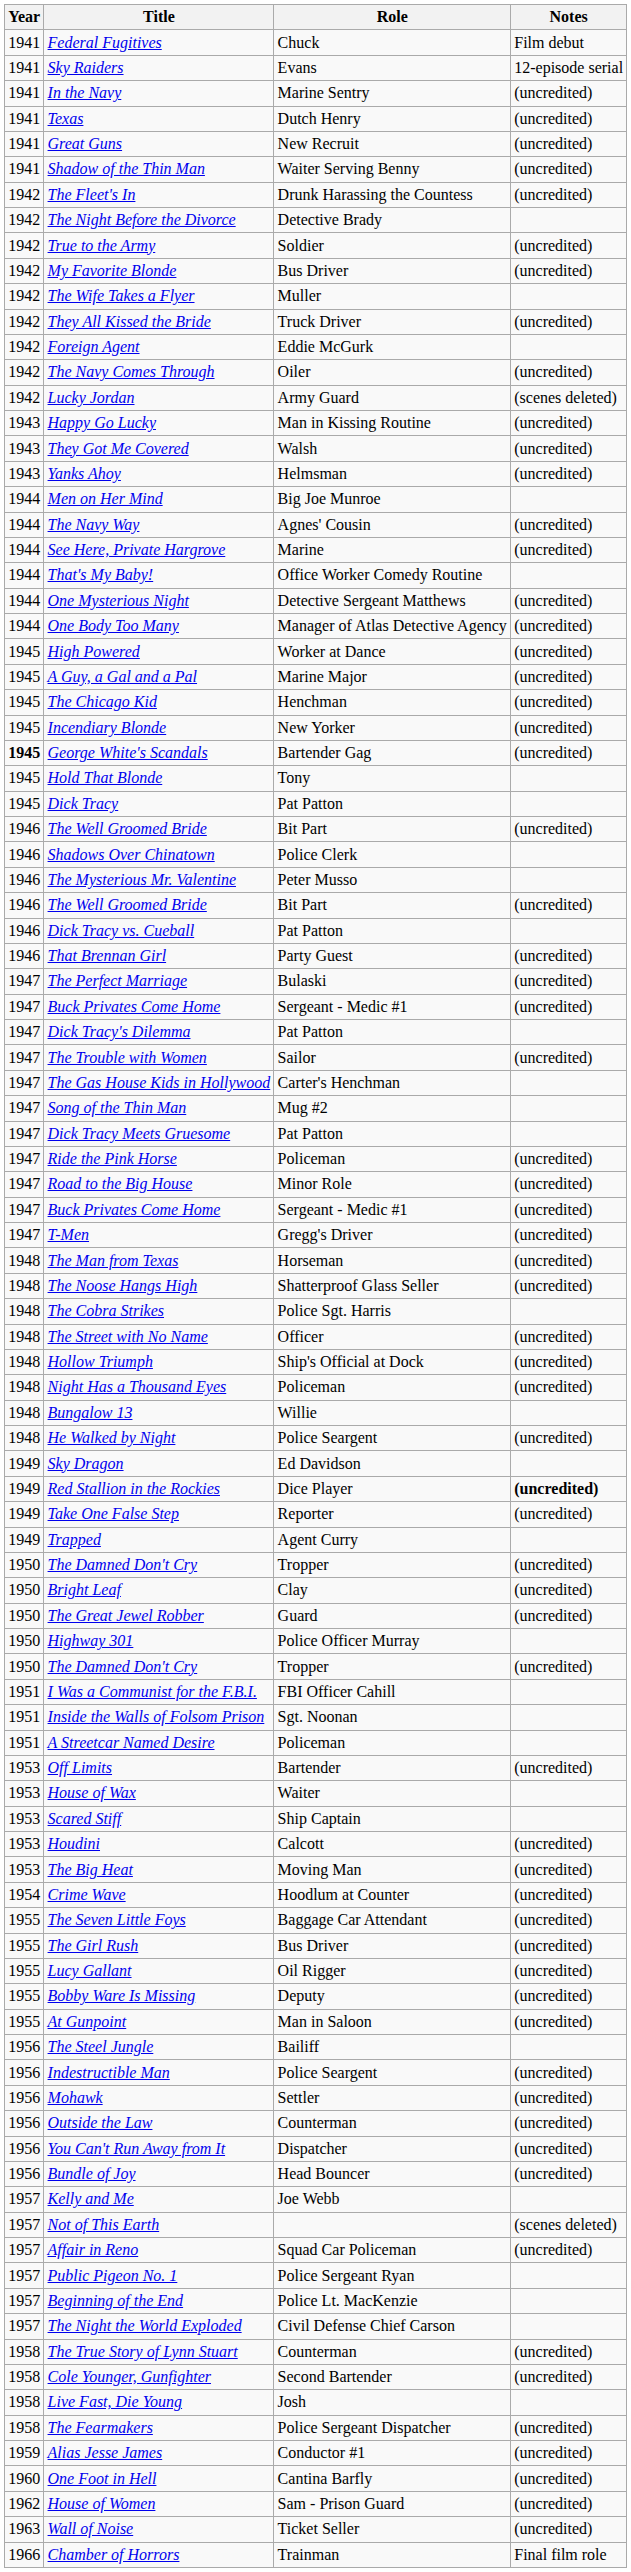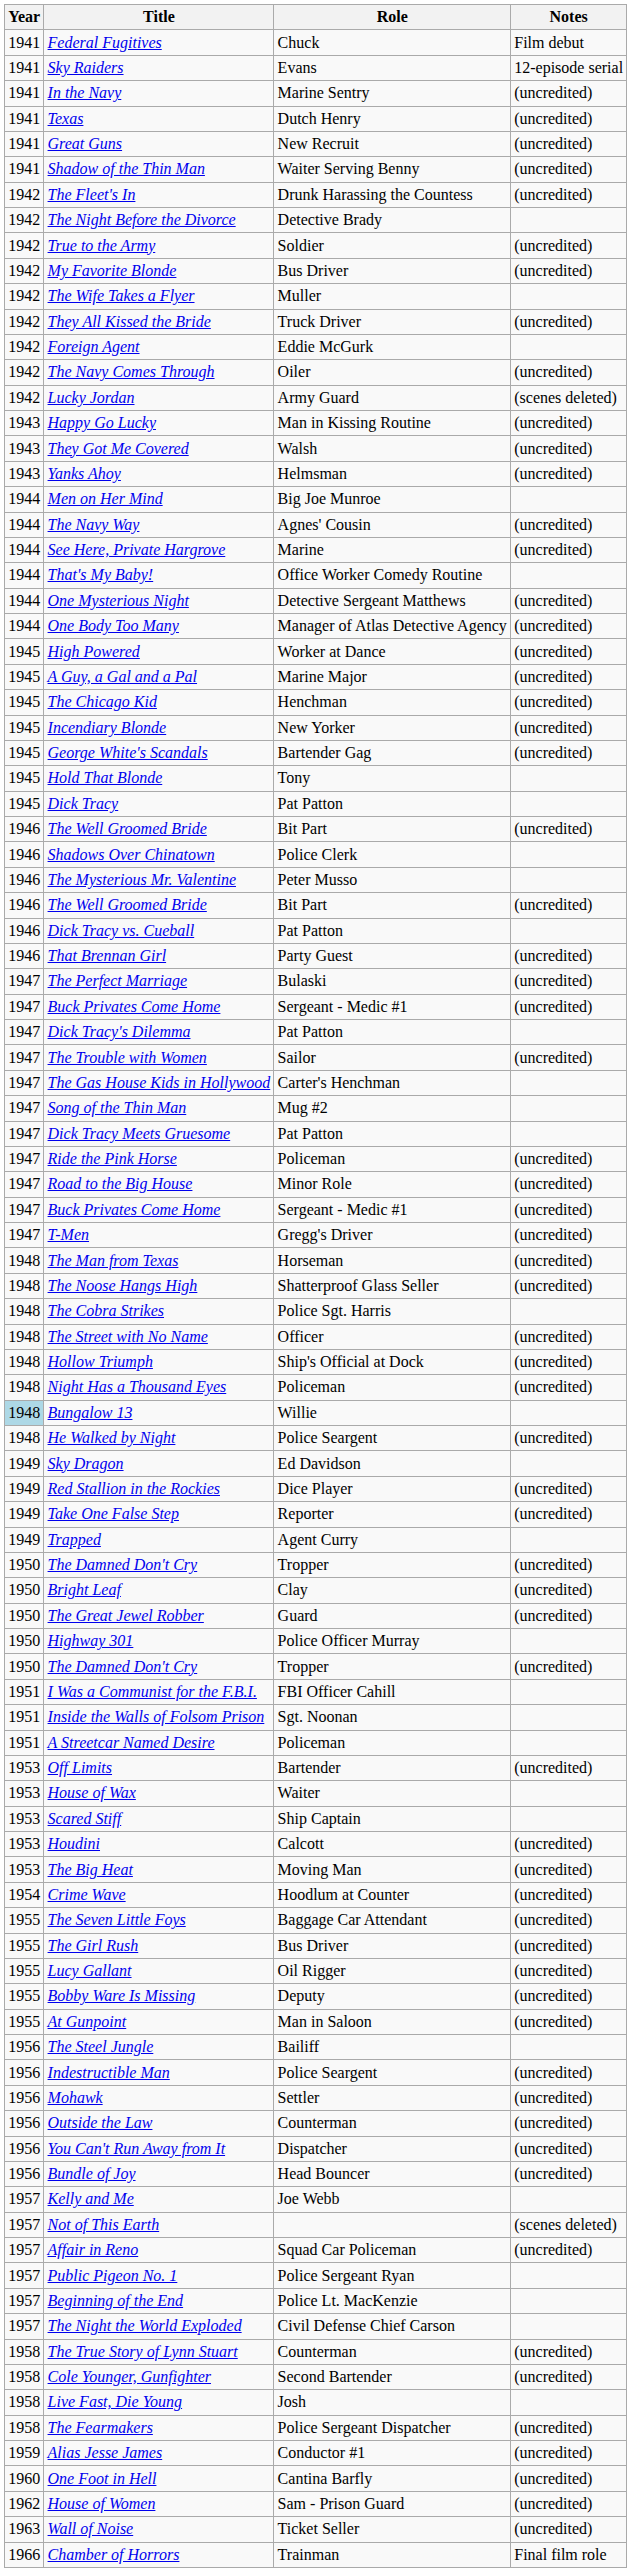(24, 753) bold -> (24, 753) normal
(24, 1412) no background -> (24, 1412) lightblue background
(556, 1488) bold -> (553, 1488) normal
